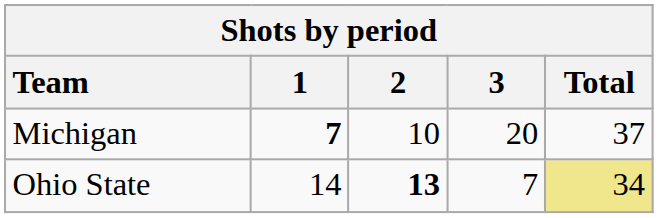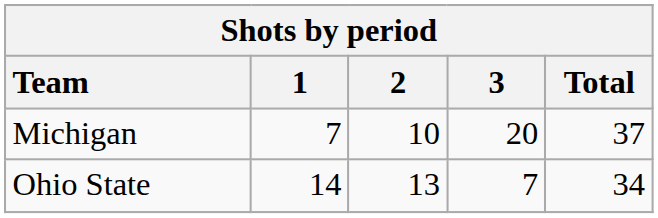(333, 133) bold -> (333, 133) normal
(424, 184) bold -> (424, 184) normal
(629, 184) khaki background -> (629, 184) no background
